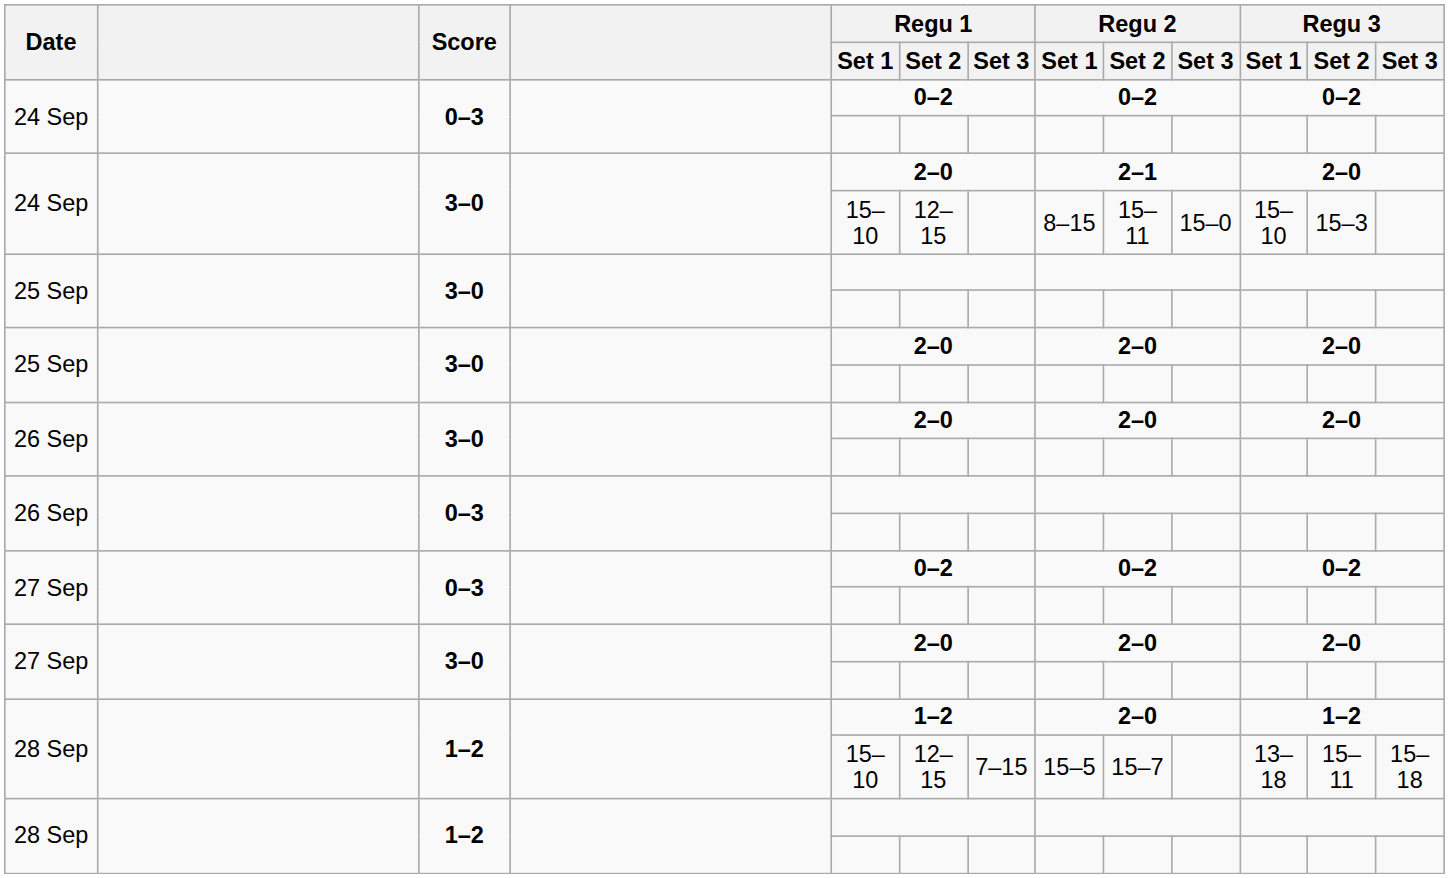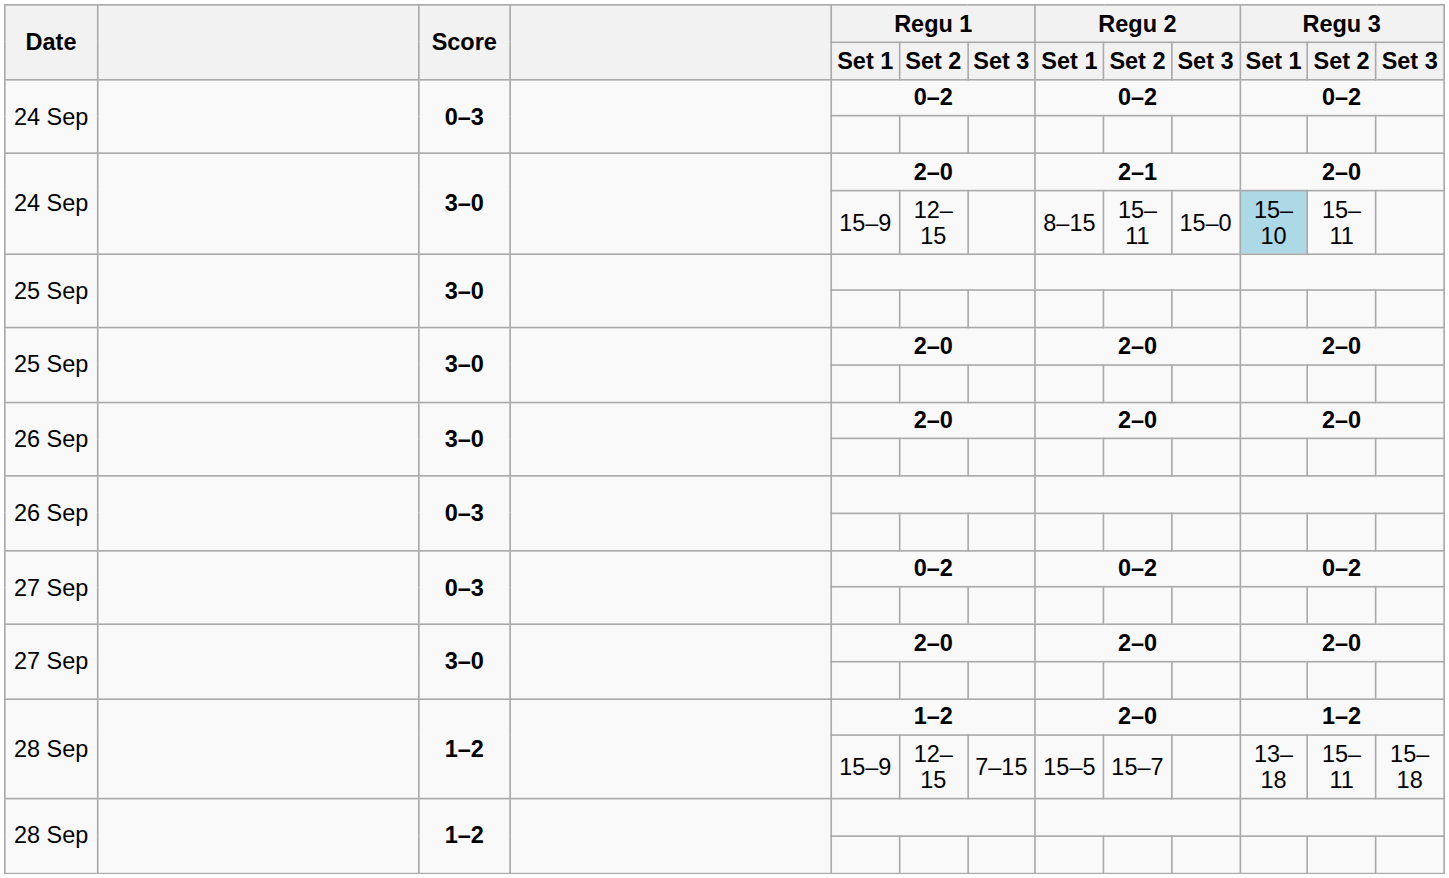(865, 222) 15–10 -> (865, 222) 15–9
(1274, 222) no background -> (1274, 222) lightblue background
(1342, 222) 15–3 -> (1342, 222) 15–11
(865, 767) 15–10 -> (865, 767) 15–9
